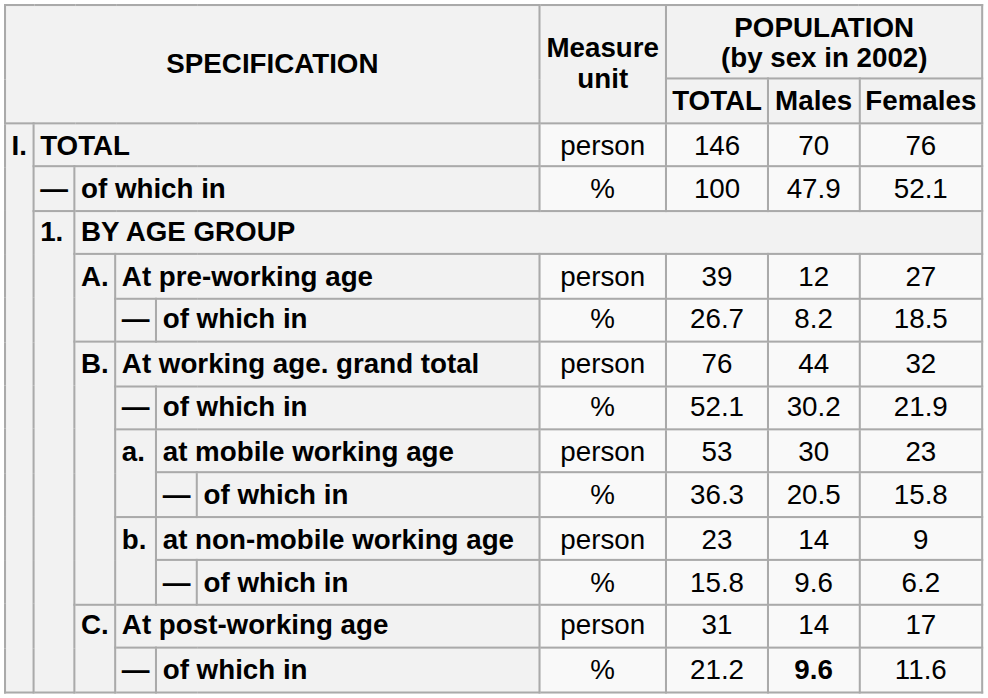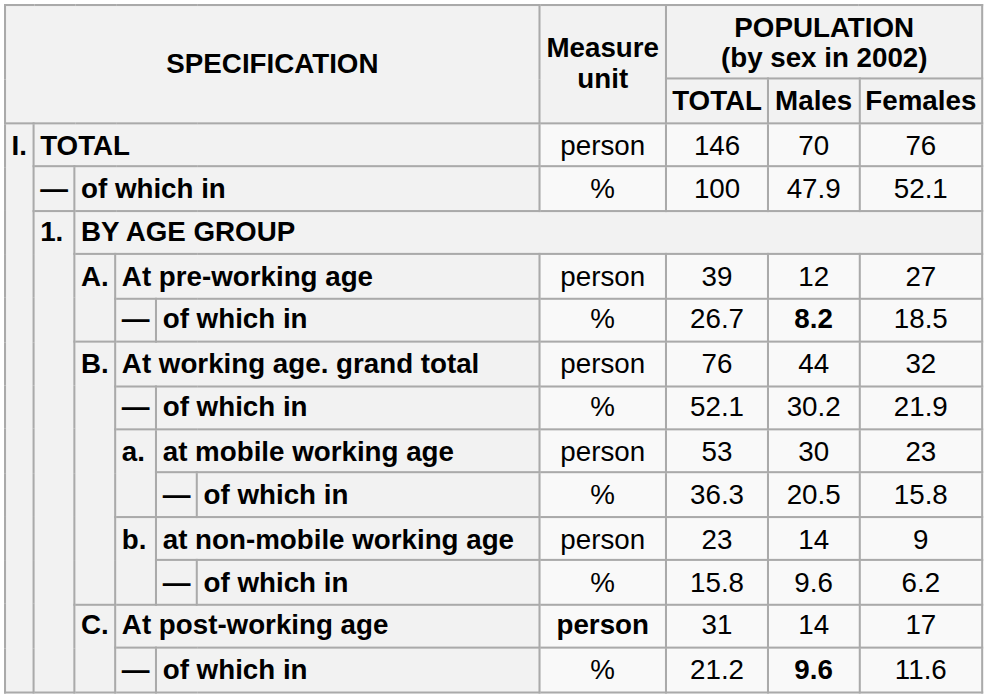(814, 319) normal -> (814, 319) bold
(603, 626) normal -> (603, 626) bold
